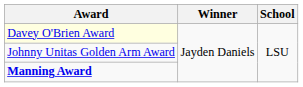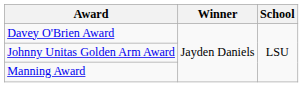(61, 33) lightyellow background -> (61, 33) no background
(49, 71) bold -> (46, 71) normal
